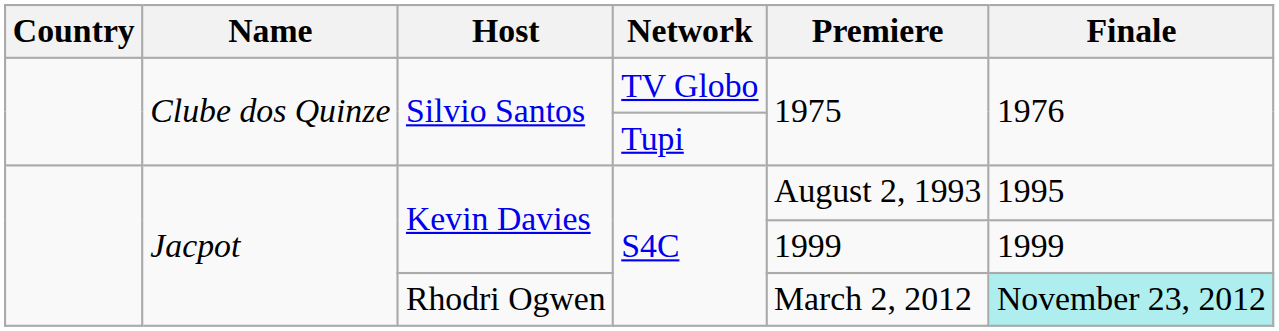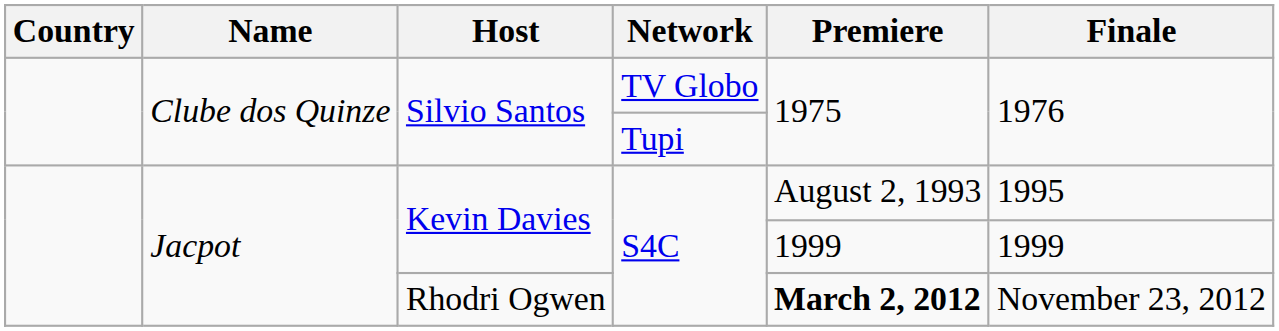(873, 298) normal -> (877, 298) bold
(1131, 298) paleturquoise background -> (1131, 298) no background
